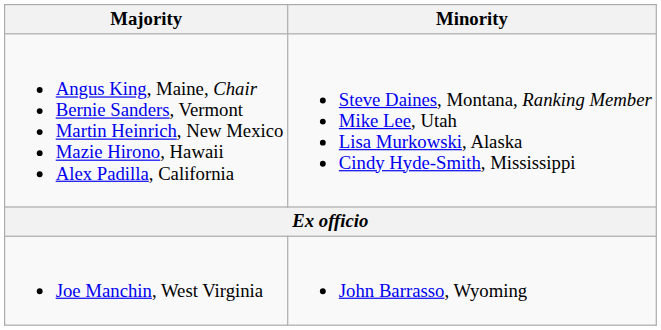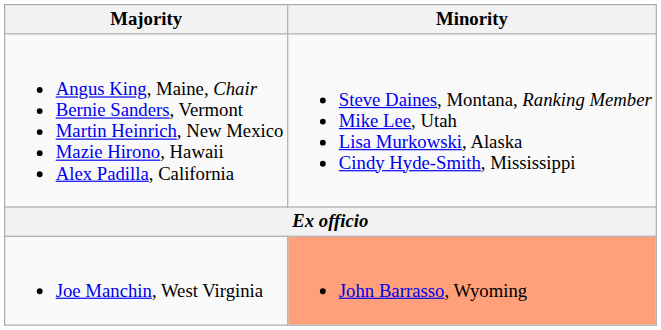(472, 291) no background -> (472, 291) lightsalmon background
